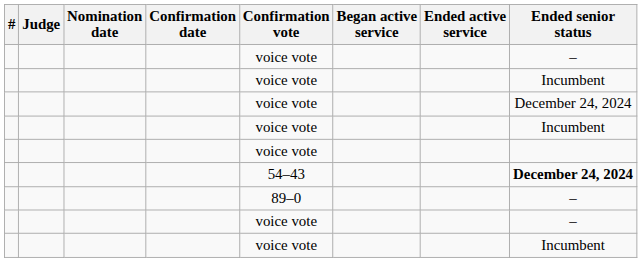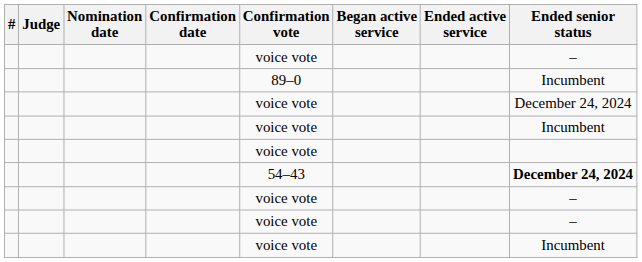(286, 80) voice vote -> (286, 80) 89–0
(286, 198) 89–0 -> (286, 198) voice vote
